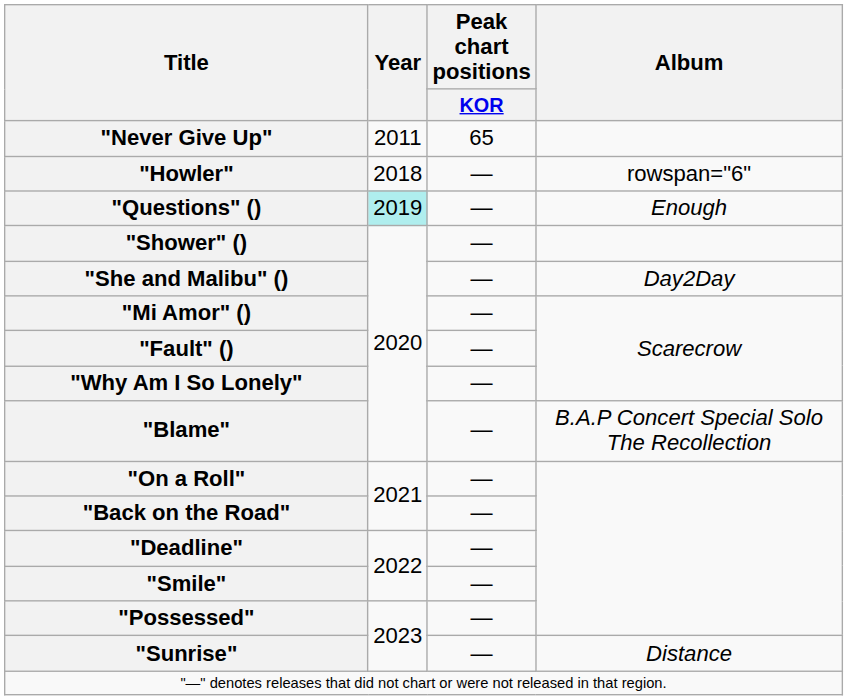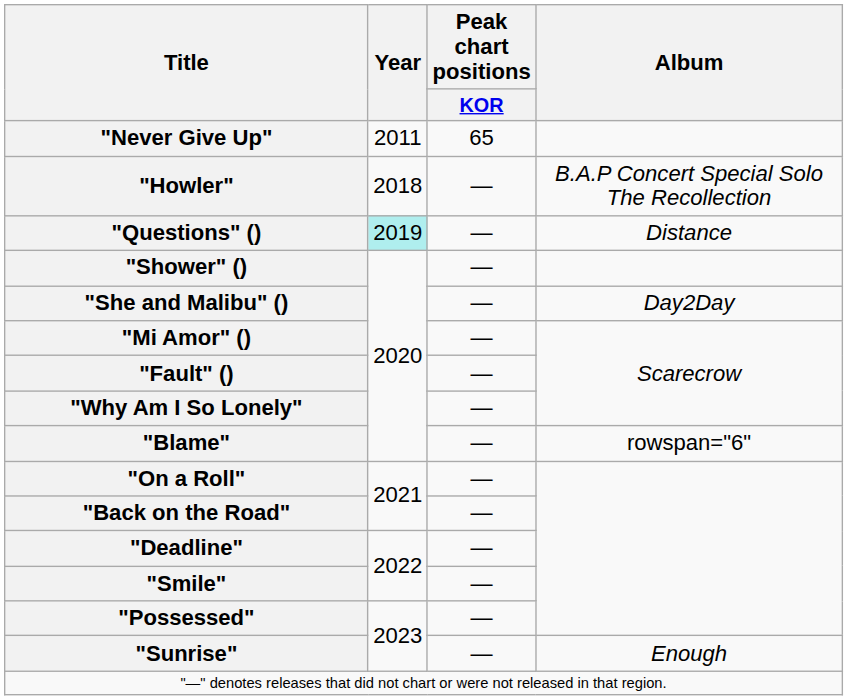(689, 173) rowspan="6" -> (689, 185) B.A.P Concert Special Solo The Recollection
(689, 208) Enough -> (689, 232) Distance
(689, 430) B.A.P Concert Special Solo The Recollection -> (689, 443) rowspan="6"
(689, 653) Distance -> (689, 653) Enough
